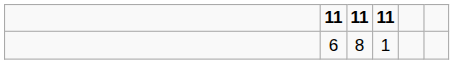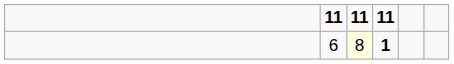(360, 45) no background -> (360, 45) lightyellow background
(386, 45) normal -> (386, 45) bold
